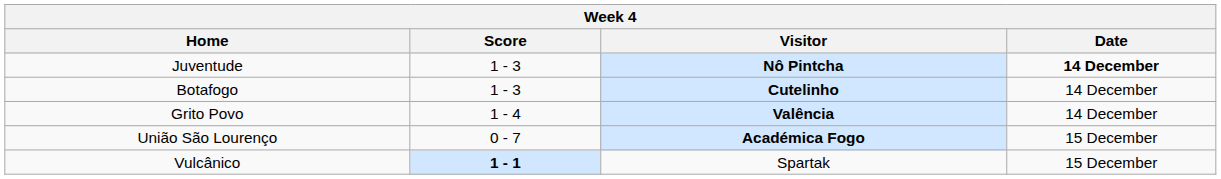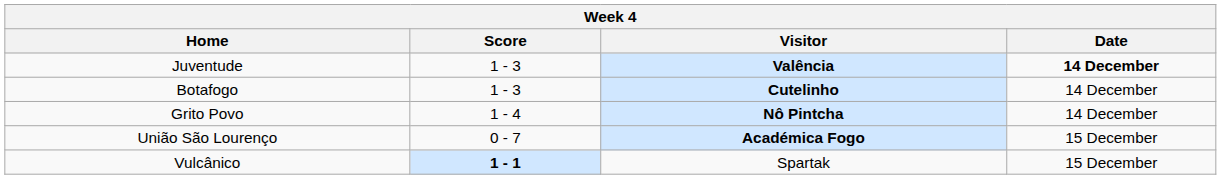(803, 65) Nô Pintcha -> (803, 65) Valência
(803, 114) Valência -> (803, 114) Nô Pintcha
